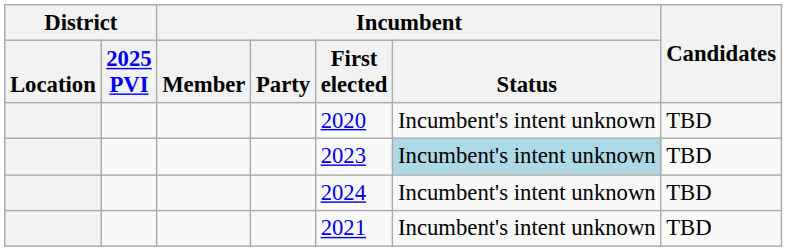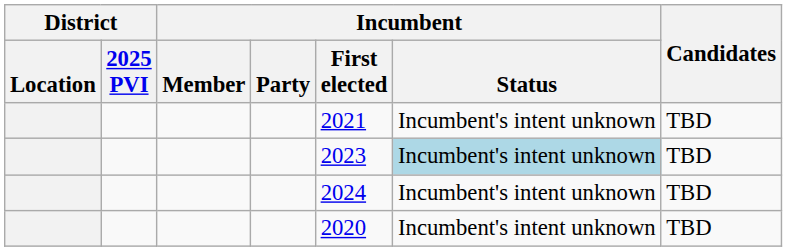(343, 120) 2020 -> (343, 120) 2021
(343, 228) 2021 -> (343, 228) 2020
